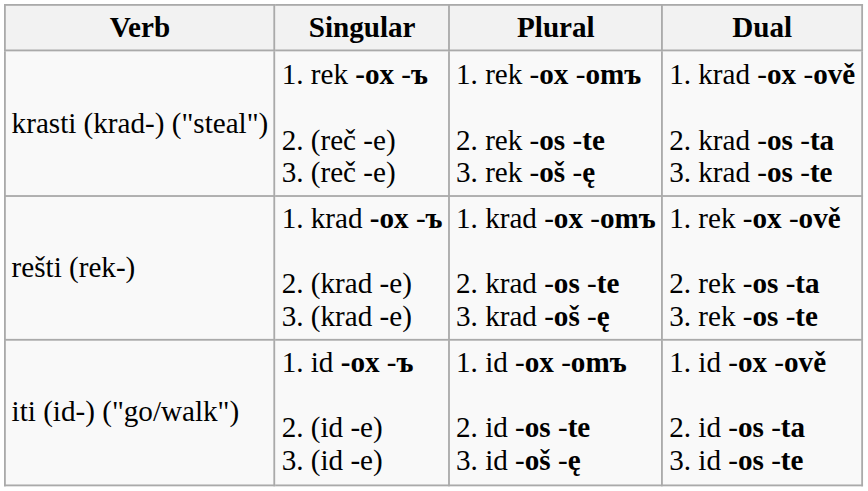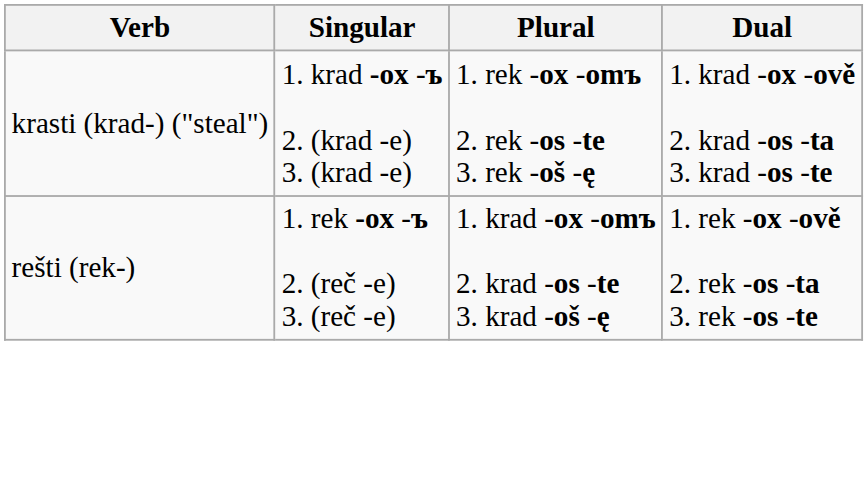(355, 122) 1. rek -ox -ъ 2. (reč -e) 3. (reč -e) -> (362, 122) 1. krad -ox -ъ 2. (krad -e) 3. (krad -e)
(362, 267) 1. krad -ox -ъ 2. (krad -e) 3. (krad -e) -> (355, 267) 1. rek -ox -ъ 2. (reč -e) 3. (reč -e)
- row: (125, 411)
